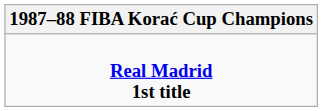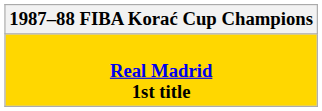(161, 80) no background -> (161, 80) gold background
